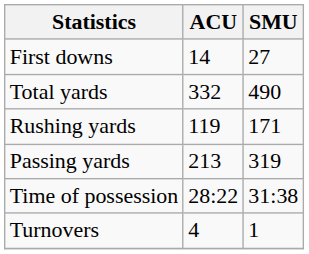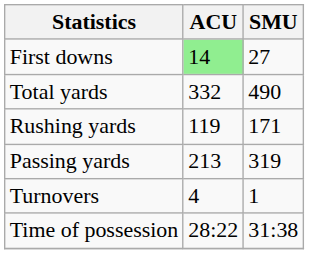(199, 56) no background -> (199, 56) lightgreen background
rows swapped: (54, 230) <-> (94, 195)
